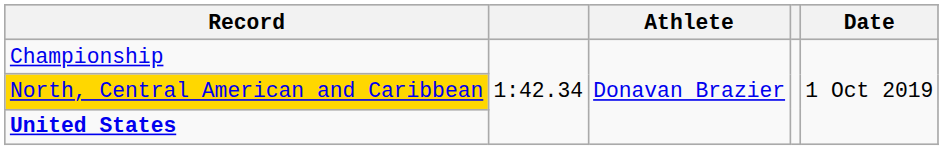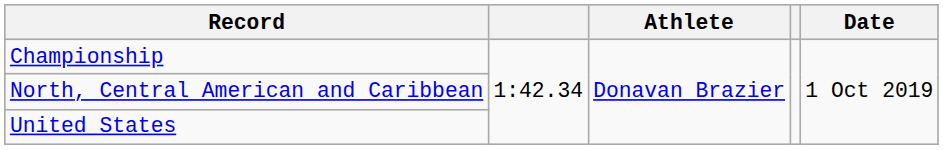(247, 92) gold background -> (247, 92) no background
(93, 126) bold -> (93, 126) normal
